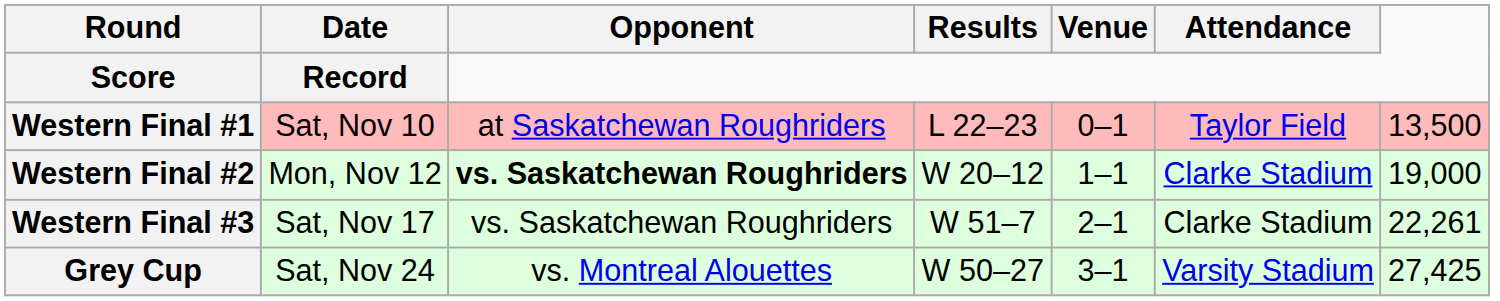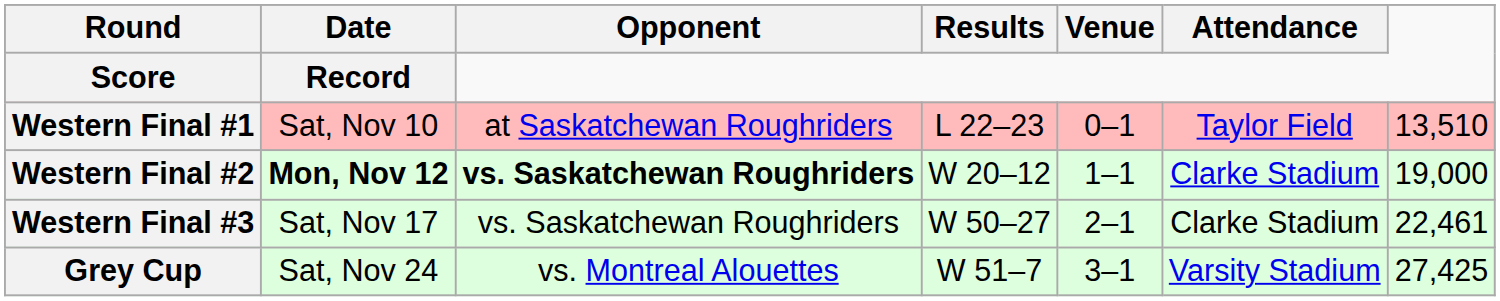(1435, 125) 13,500 -> (1441, 125) 13,510
(355, 174) normal -> (358, 174) bold
(983, 222) W 51–7 -> (989, 222) W 50–27
(1435, 222) 22,261 -> (1441, 222) 22,461
(983, 271) W 50–27 -> (989, 271) W 51–7
